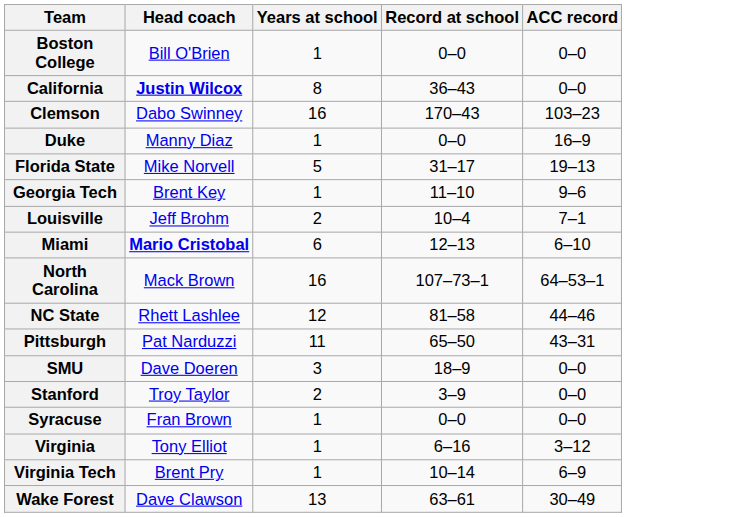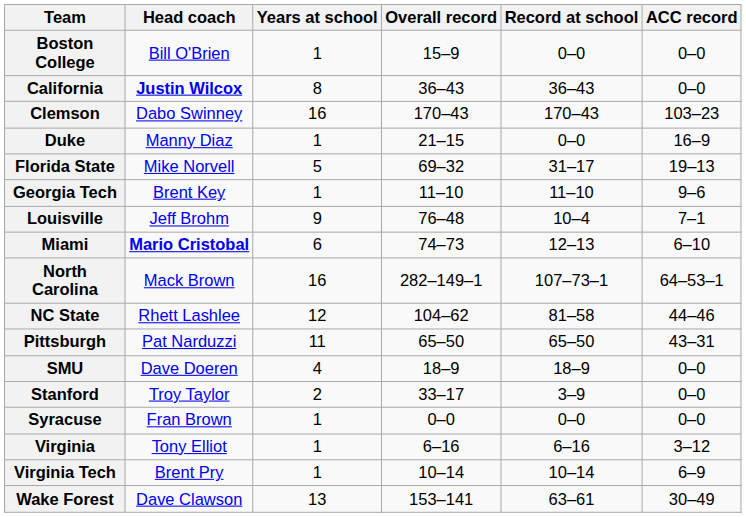+ column: (441, 17)
(317, 219) 2 -> (317, 219) 9
(317, 368) 3 -> (317, 368) 4
